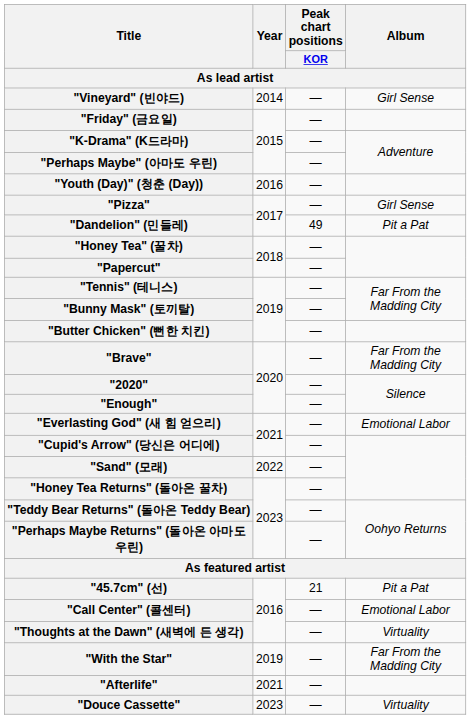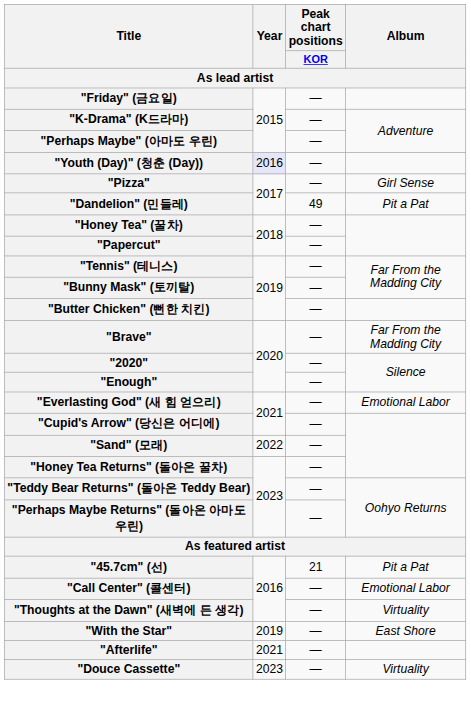- row: (129, 98)
(270, 184) no background -> (270, 163) lavender background
(406, 659) Far From the Madding City -> (406, 630) East Shore
